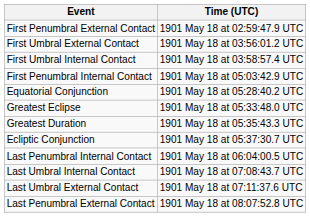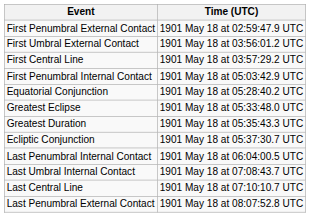+ row: (45, 60)
- row: (71, 60)
+ row: (45, 188)
- row: (72, 188)
